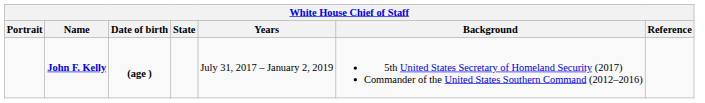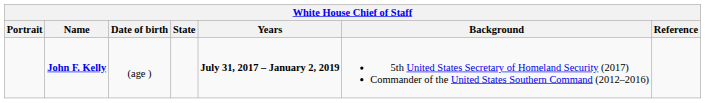(140, 73) bold -> (140, 73) normal
(267, 67) normal -> (270, 67) bold
